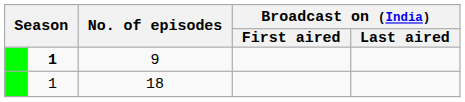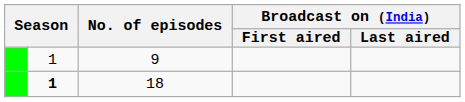(52, 60) bold -> (52, 60) normal
(52, 84) normal -> (52, 84) bold
